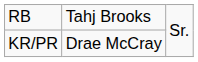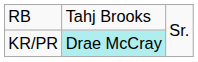(114, 43) no background -> (114, 43) paleturquoise background
